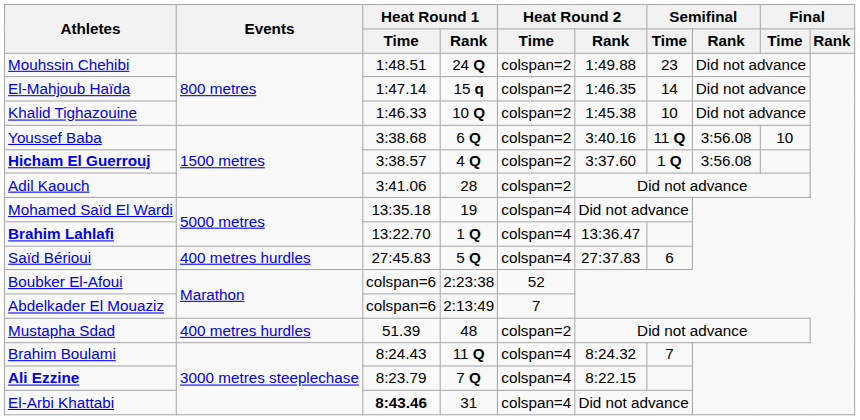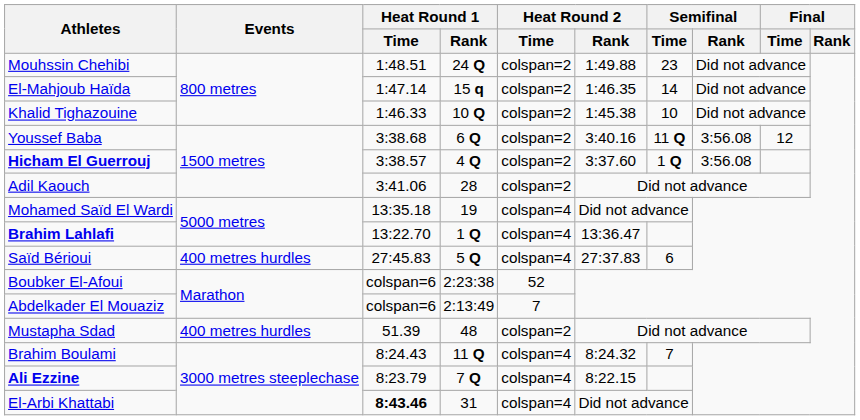(785, 138) 10 -> (785, 138) 12
